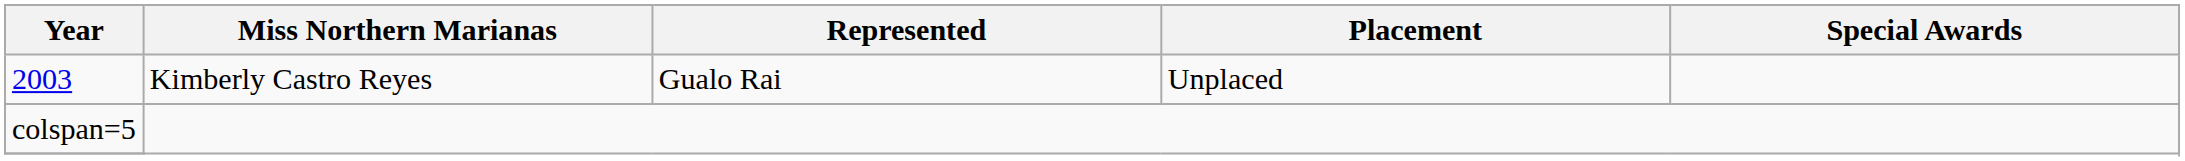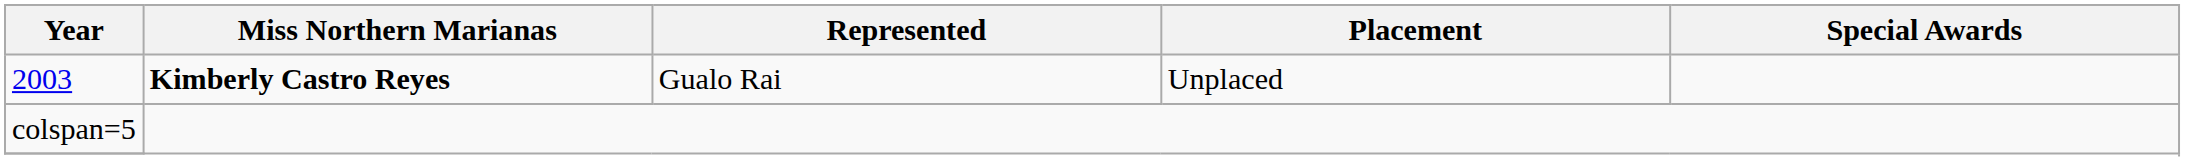(291, 79) normal -> (300, 79) bold
